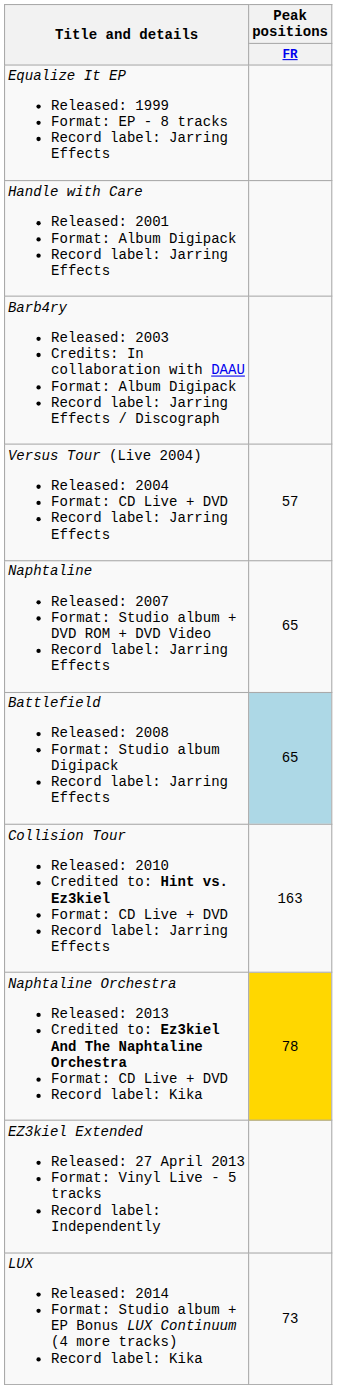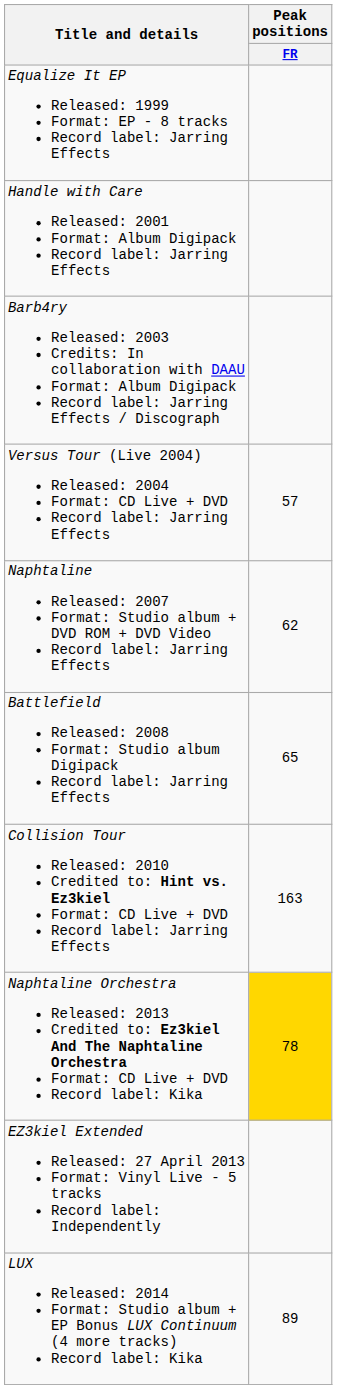(290, 626) 65 -> (290, 626) 62
(290, 758) lightblue background -> (290, 758) no background
(290, 1318) 73 -> (290, 1318) 89
